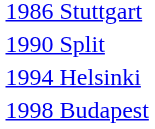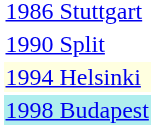(73, 76) no background -> (73, 76) lightyellow background
(77, 109) no background -> (77, 109) paleturquoise background
